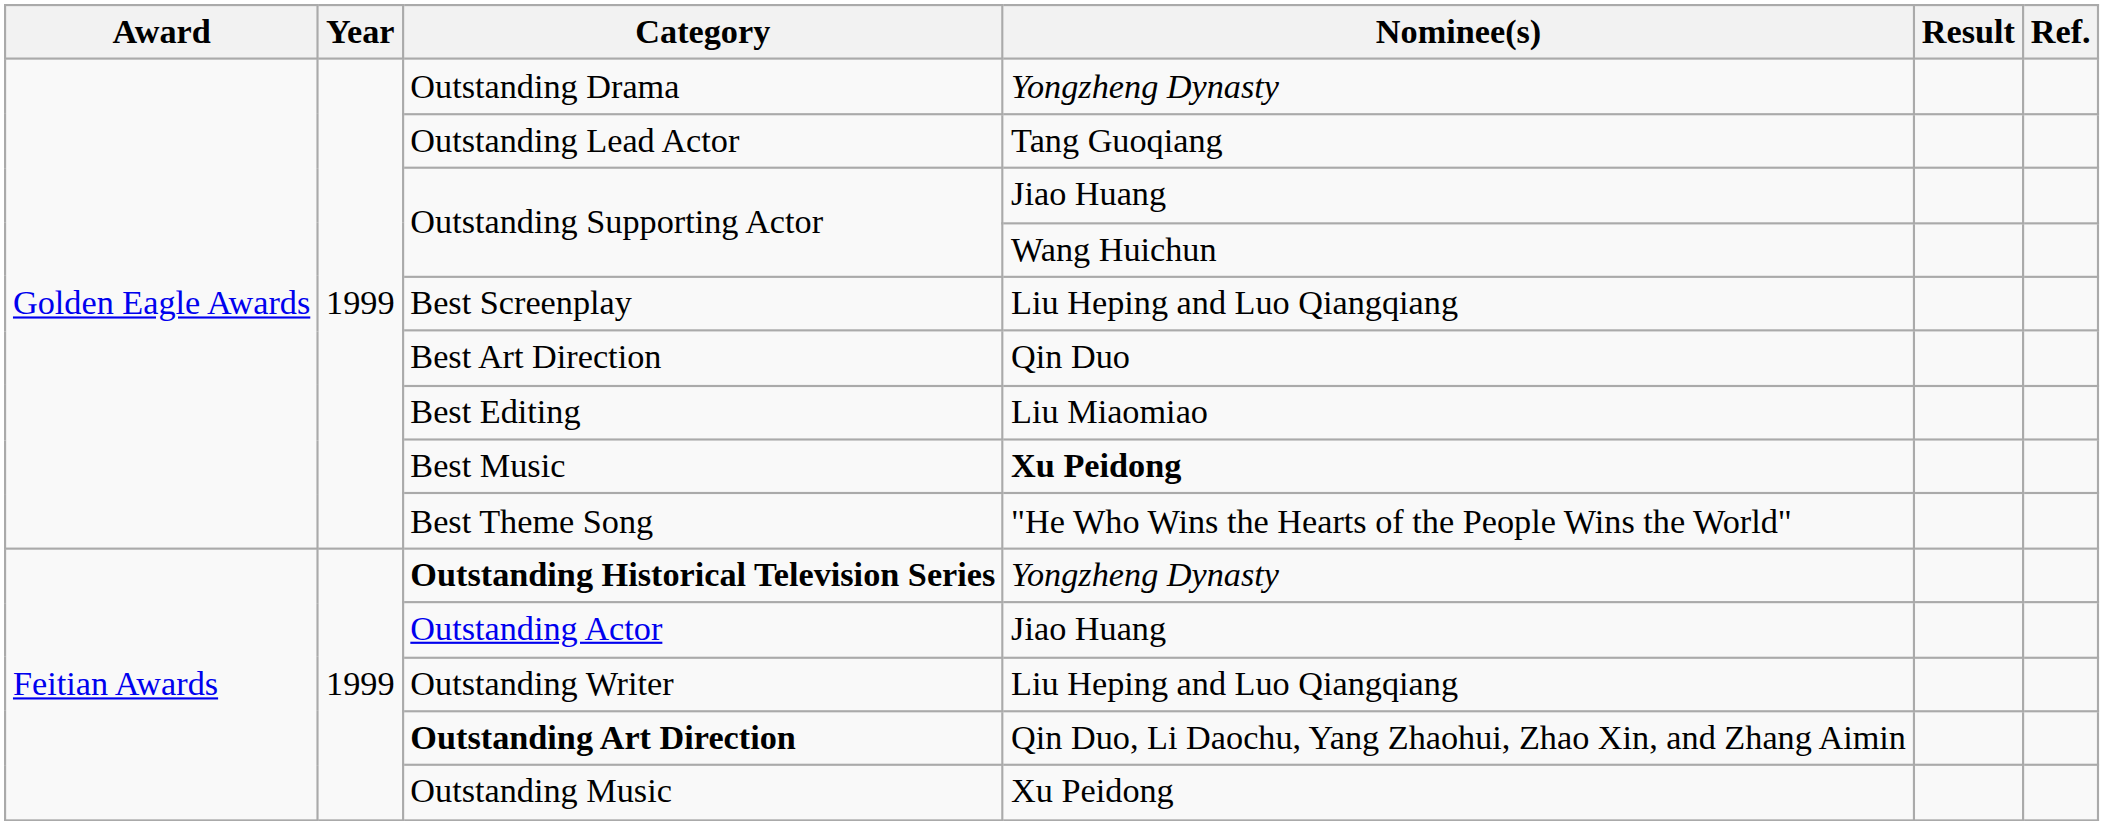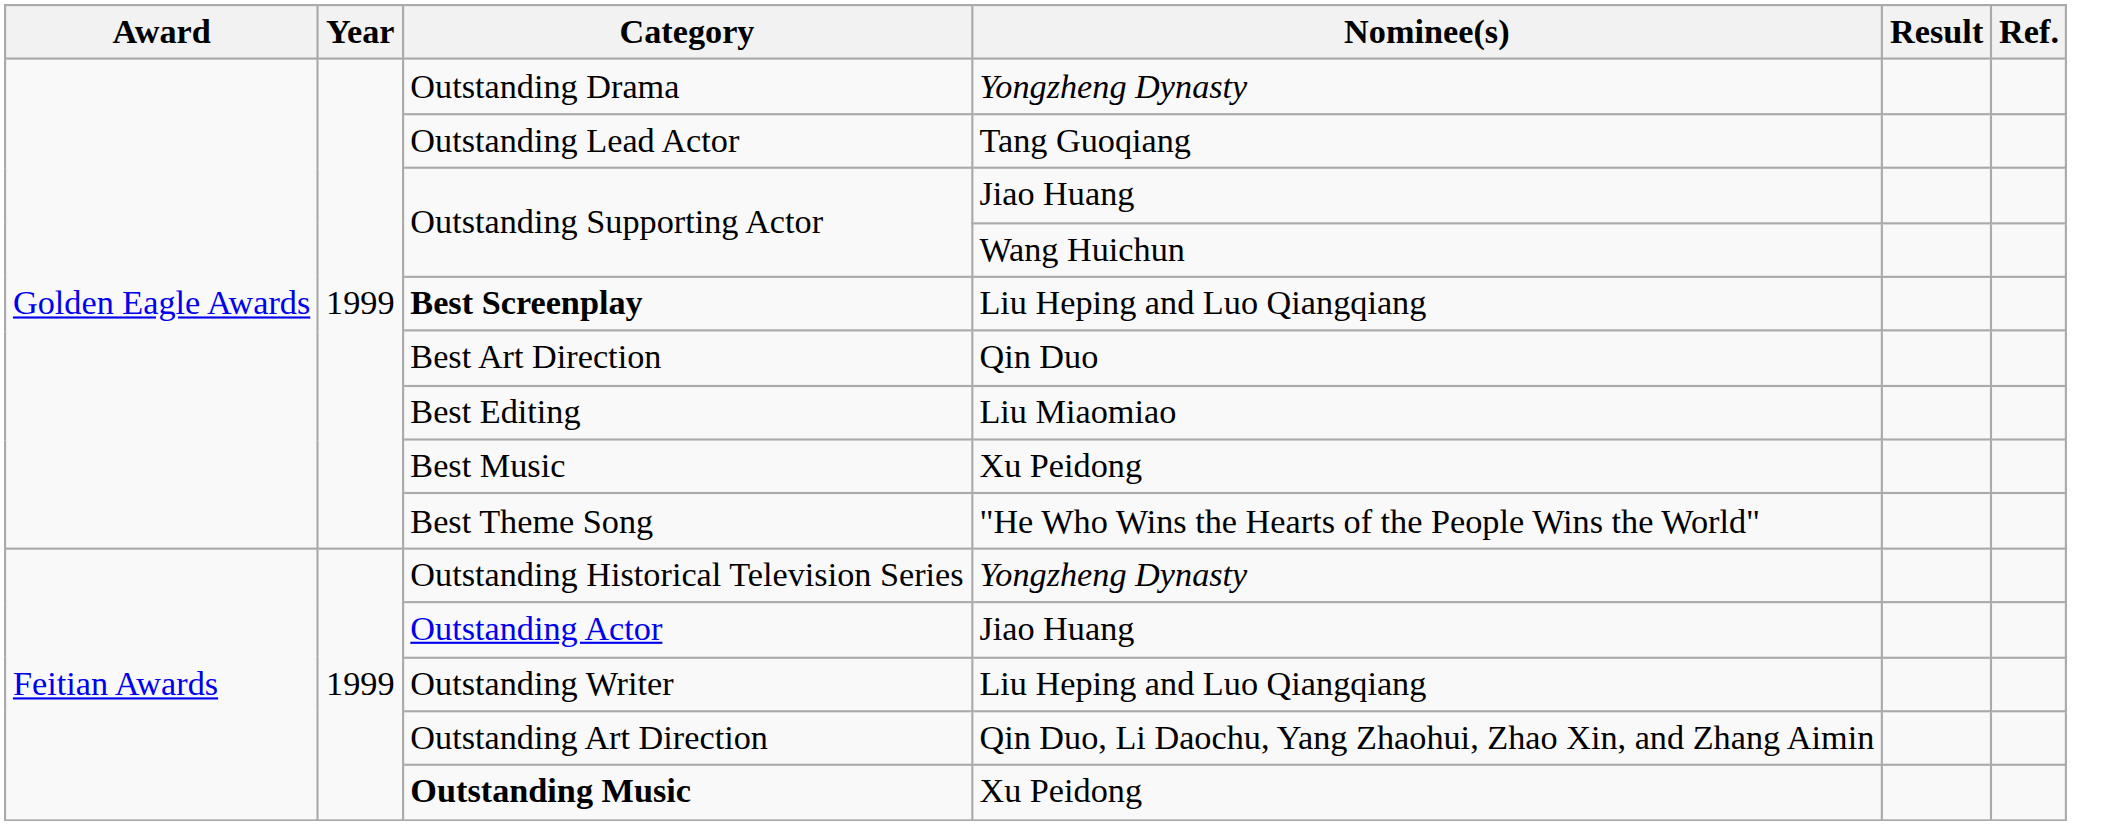(521, 303) normal -> (527, 303) bold
(1096, 466) bold -> (1061, 466) normal
(703, 574) bold -> (687, 574) normal
(603, 737) bold -> (589, 737) normal
(541, 791) normal -> (551, 791) bold
